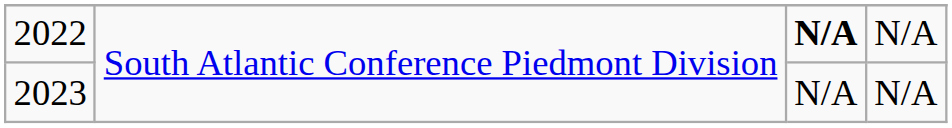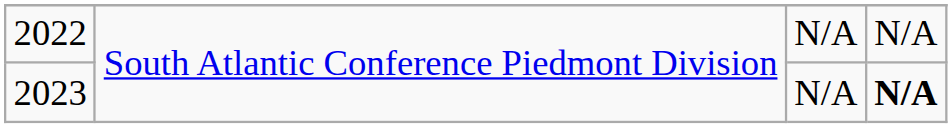(826, 33) bold -> (826, 33) normal
(906, 91) normal -> (906, 91) bold
